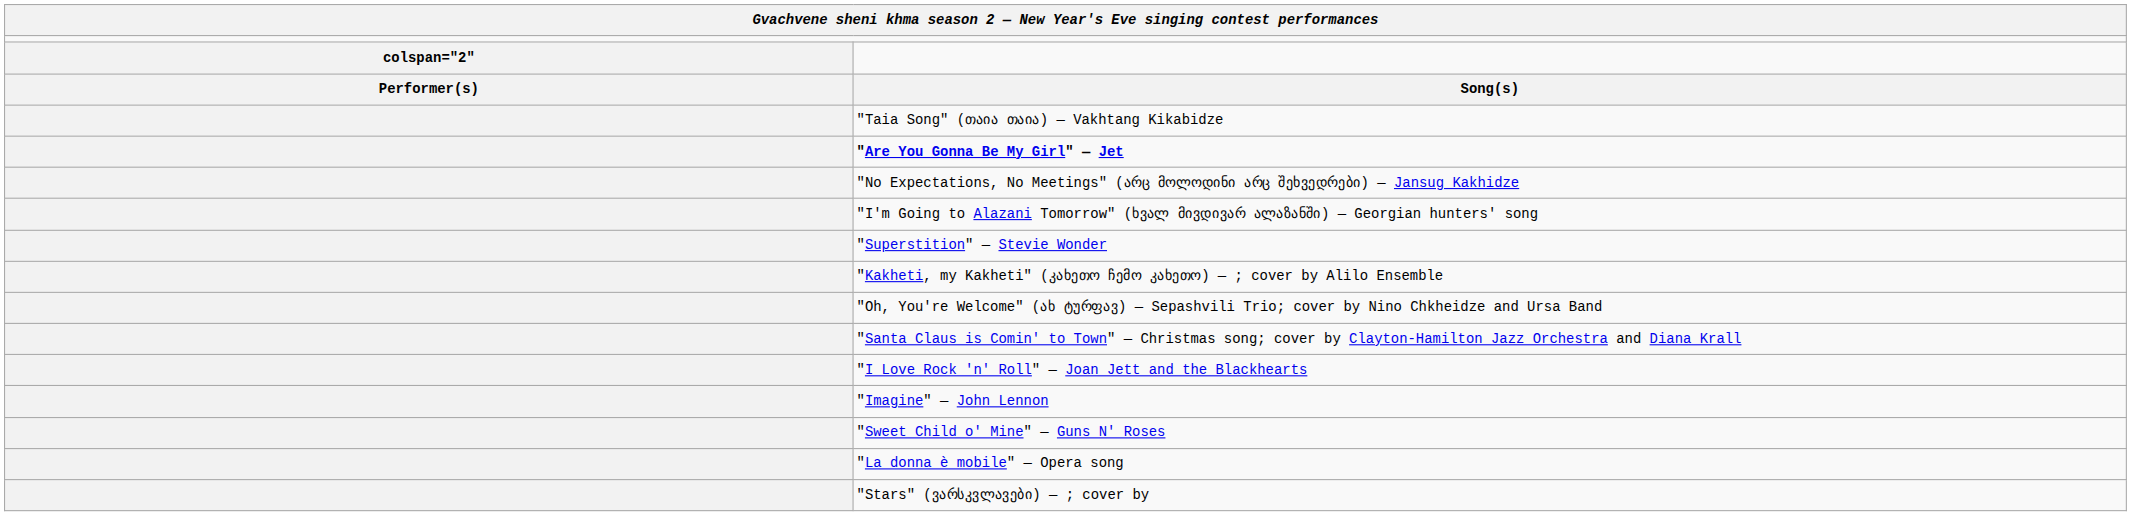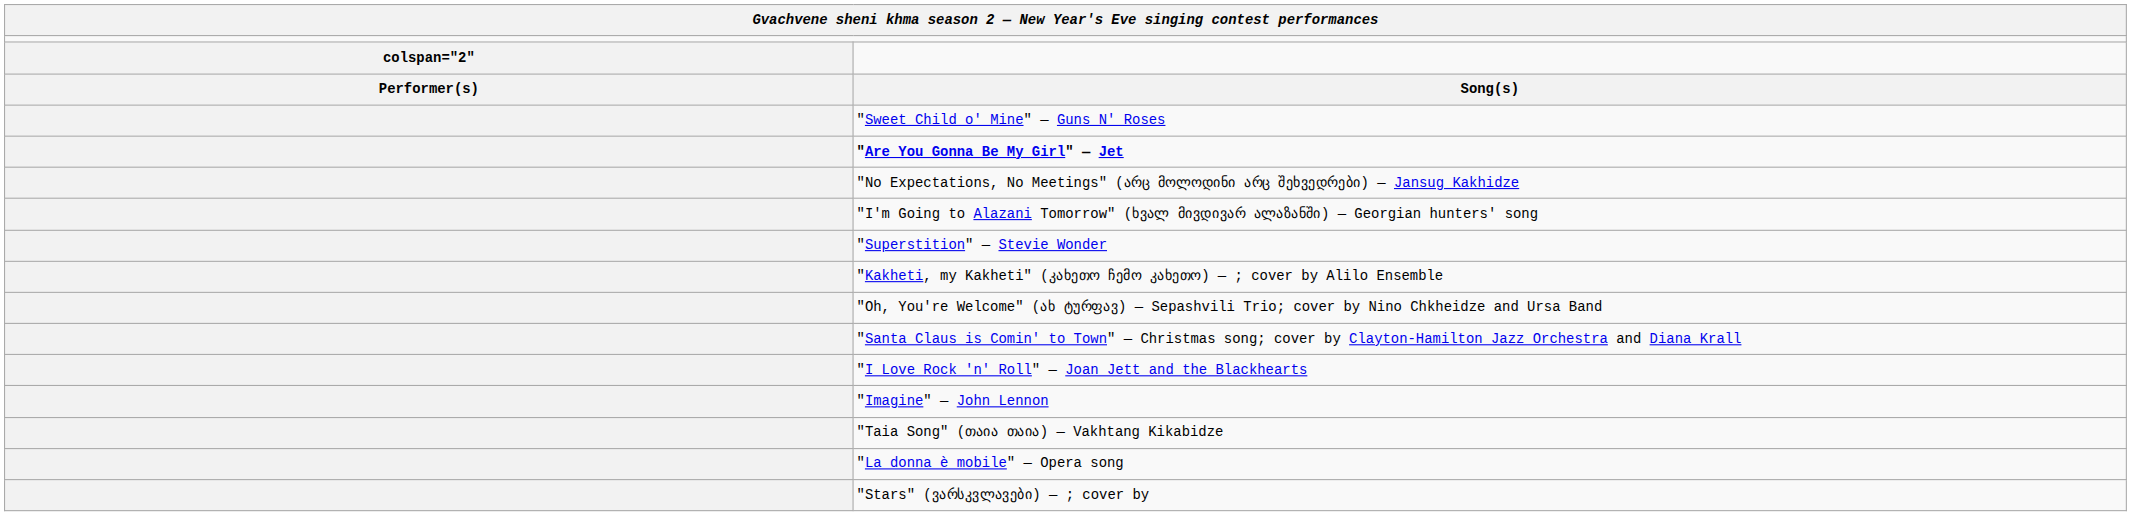(1040, 120) "Taia Song" (თაია თაია) — Vakhtang Kikabidze -> (1011, 120) "Sweet Child o' Mine" — Guns N' Roses
(1011, 433) "Sweet Child o' Mine" — Guns N' Roses -> (1040, 433) "Taia Song" (თაია თაია) — Vakhtang Kikabidze
